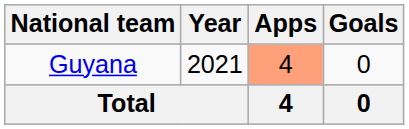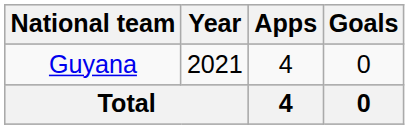(286, 64) lightsalmon background -> (286, 64) no background
